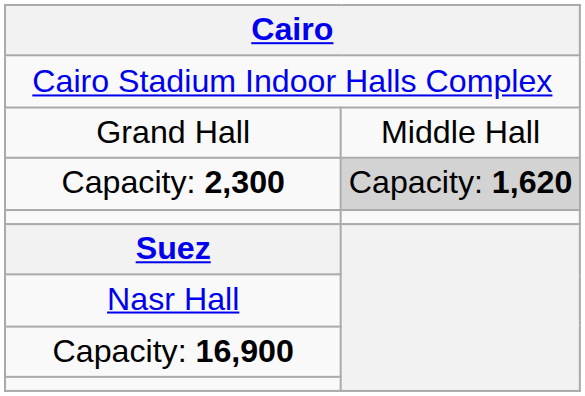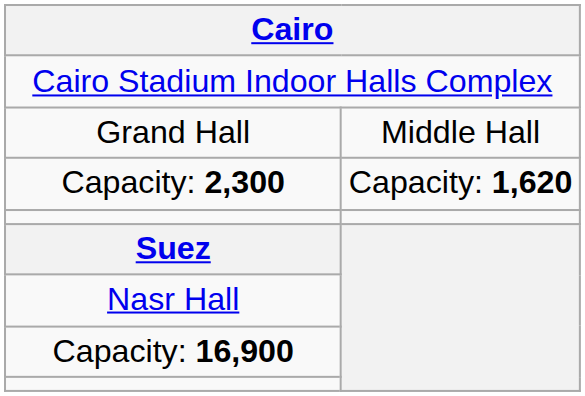(461, 183) lightgrey background -> (461, 183) no background
